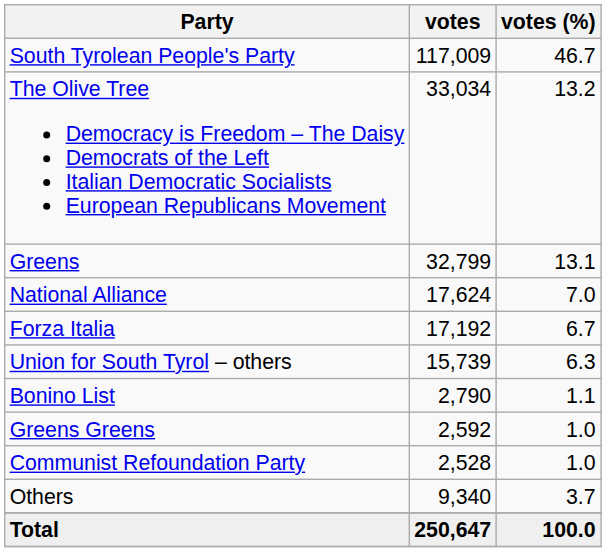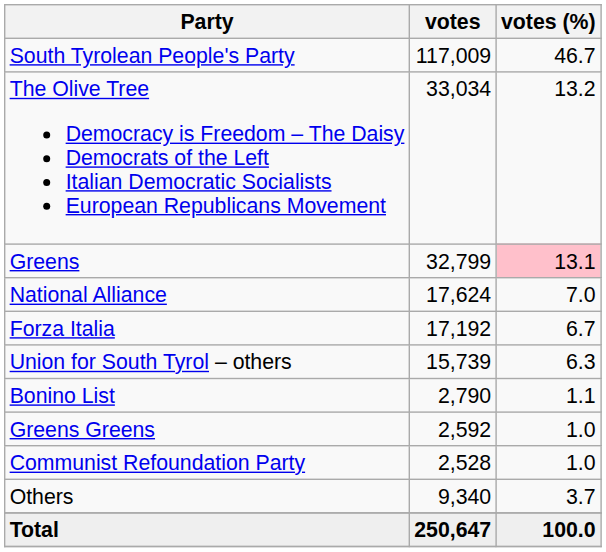(575, 261) no background -> (575, 261) pink background
